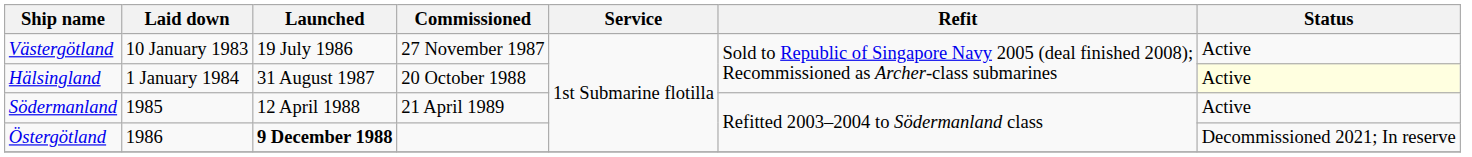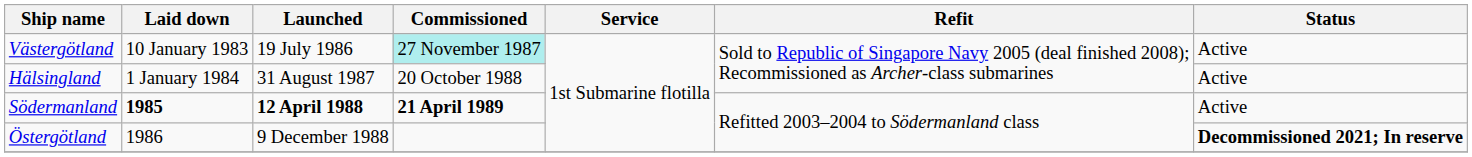(473, 48) no background -> (469, 48) paleturquoise background
(1226, 78) lightyellow background -> (1223, 78) no background
(144, 107) normal -> (144, 107) bold
(308, 107) normal -> (310, 107) bold
(453, 107) normal -> (451, 107) bold
(325, 136) bold -> (323, 136) normal
(1329, 136) normal -> (1330, 136) bold
